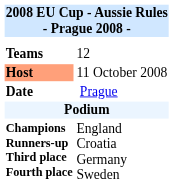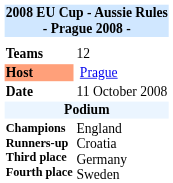(122, 72) 11 October 2008 -> (97, 72) Prague
(97, 91) Prague -> (122, 91) 11 October 2008
